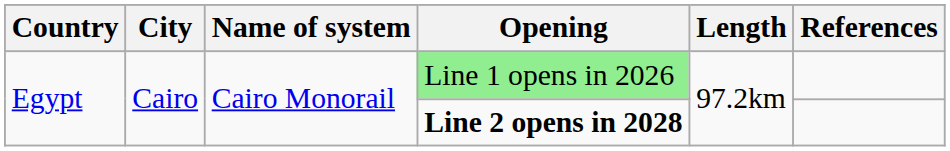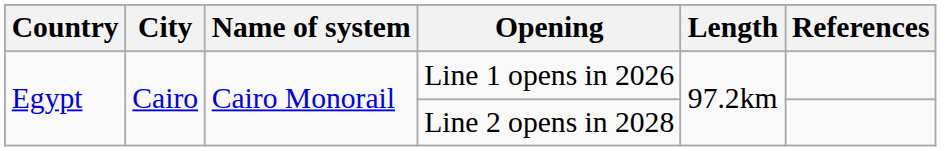(549, 74) lightgreen background -> (549, 74) no background
(553, 121) bold -> (549, 121) normal
